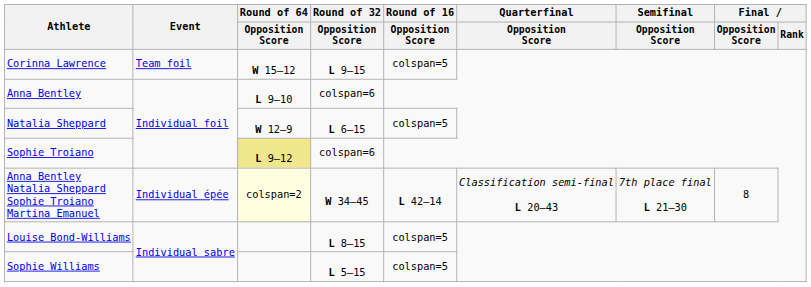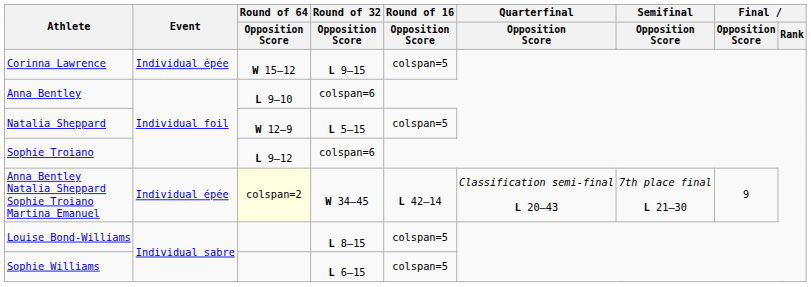(164, 64) Team foil -> (182, 64) Individual épée
(347, 129) L 6–15 -> (347, 129) L 5–15
(274, 159) khaki background -> (274, 159) no background
(746, 195) 8 -> (746, 195) 9
(347, 272) L 5–15 -> (347, 272) L 6–15
